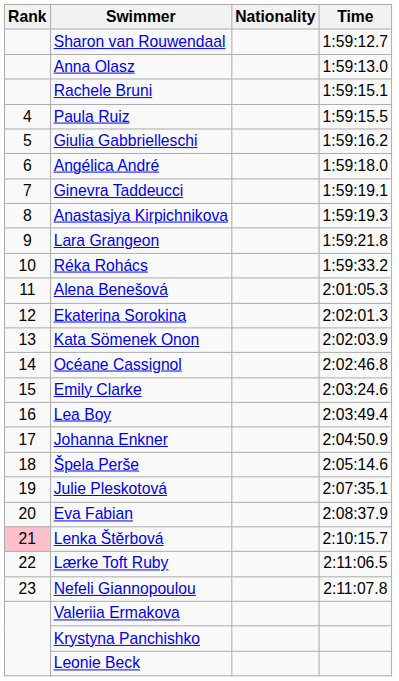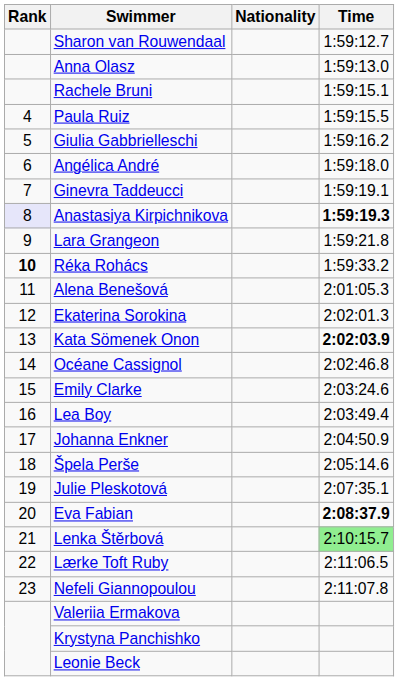(27, 215) no background -> (27, 215) lavender background
(355, 215) normal -> (356, 215) bold
(27, 265) normal -> (27, 265) bold
(355, 340) normal -> (356, 340) bold
(355, 514) normal -> (356, 514) bold
(27, 539) pink background -> (27, 539) no background
(355, 539) no background -> (356, 539) lightgreen background
